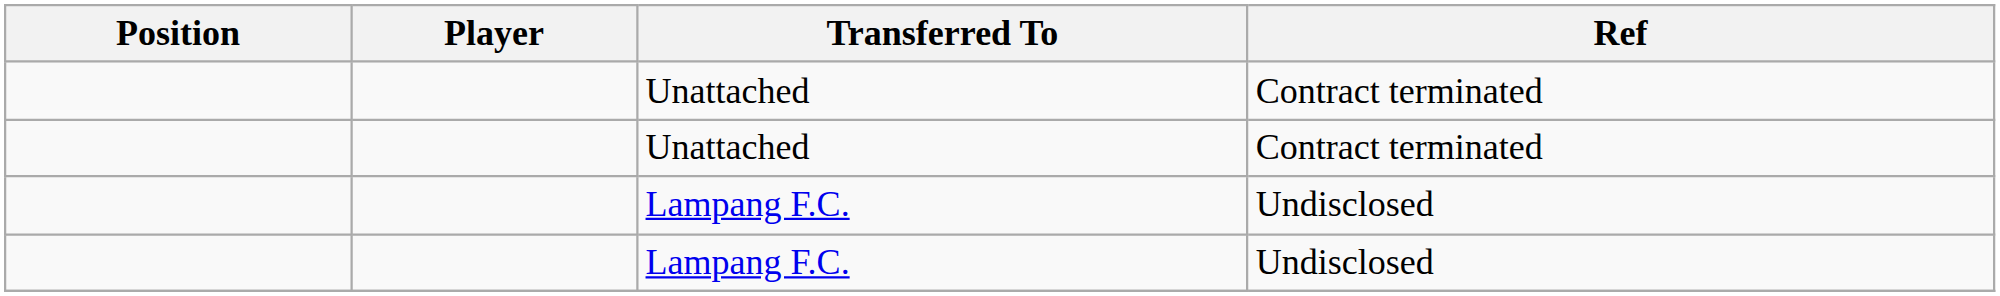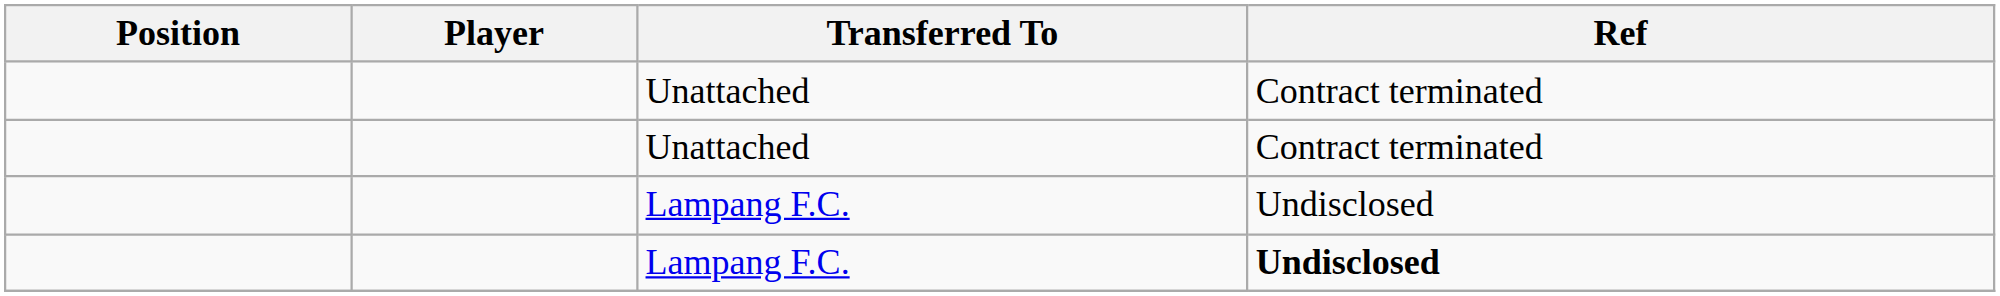(1345, 261) normal -> (1348, 261) bold
